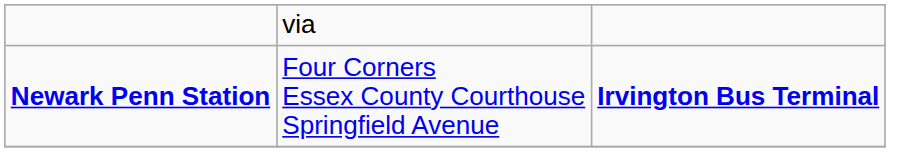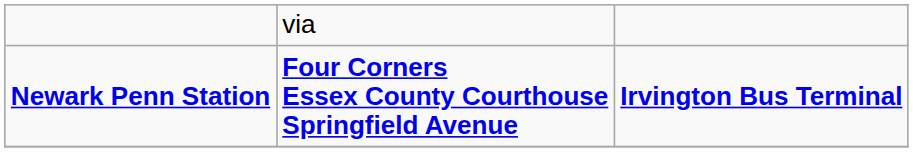(434, 95) normal -> (445, 95) bold
